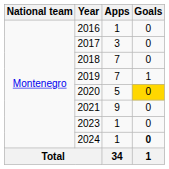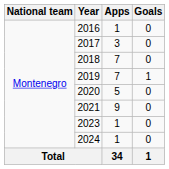(148, 92) gold background -> (148, 92) no background
(148, 140) bold -> (148, 140) normal
